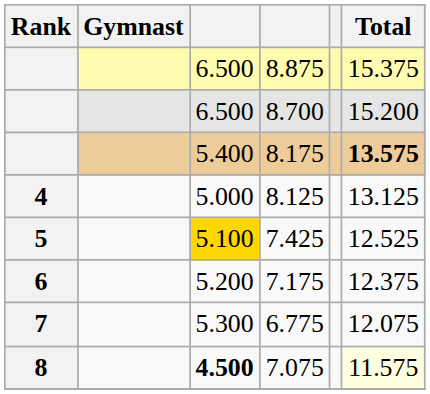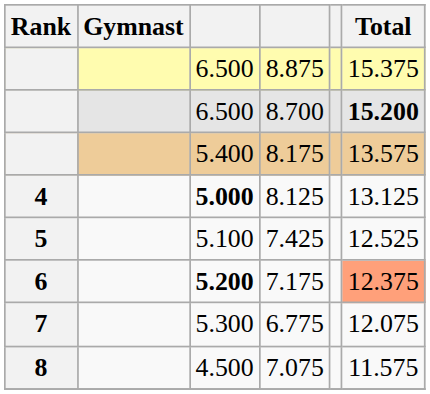(383, 111) normal -> (383, 111) bold
(383, 153) bold -> (383, 153) normal
(225, 196) normal -> (225, 196) bold
(225, 239) gold background -> (225, 239) no background
(225, 281) normal -> (225, 281) bold
(383, 281) no background -> (383, 281) lightsalmon background
(225, 366) bold -> (225, 366) normal
(383, 366) lightyellow background -> (383, 366) no background
